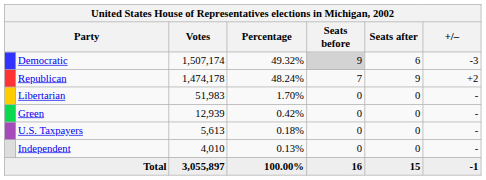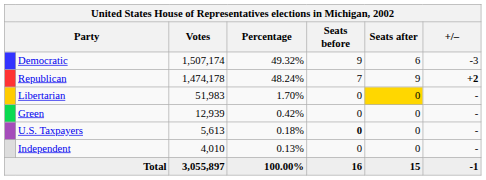(359, 61) lightgrey background -> (359, 61) no background
(473, 78) normal -> (473, 78) bold
(418, 96) no background -> (418, 96) gold background
(359, 131) normal -> (359, 131) bold
